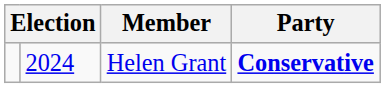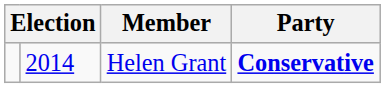(50, 62) 2024 -> (50, 62) 2014
